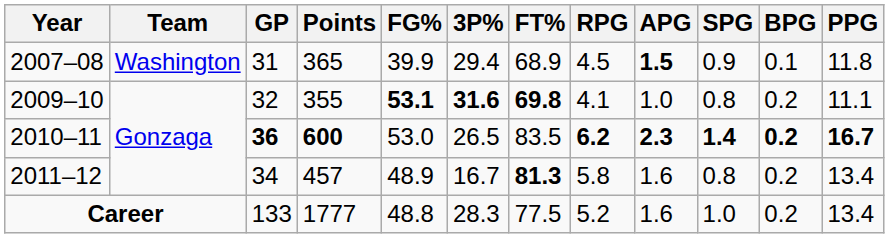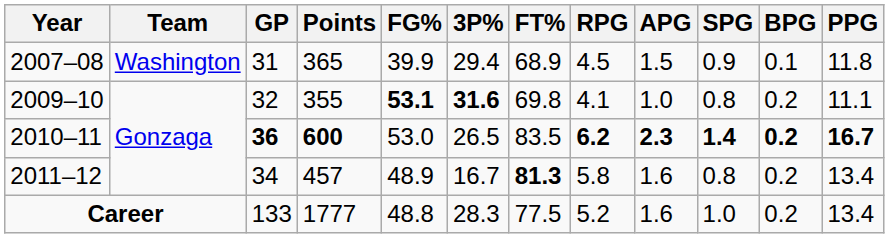(656, 61) bold -> (656, 61) normal
(538, 99) bold -> (538, 99) normal
